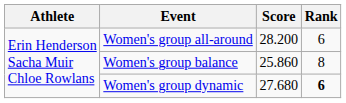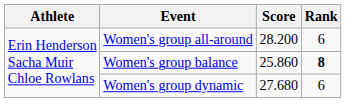(321, 63) normal -> (321, 63) bold
(321, 86) bold -> (321, 86) normal
